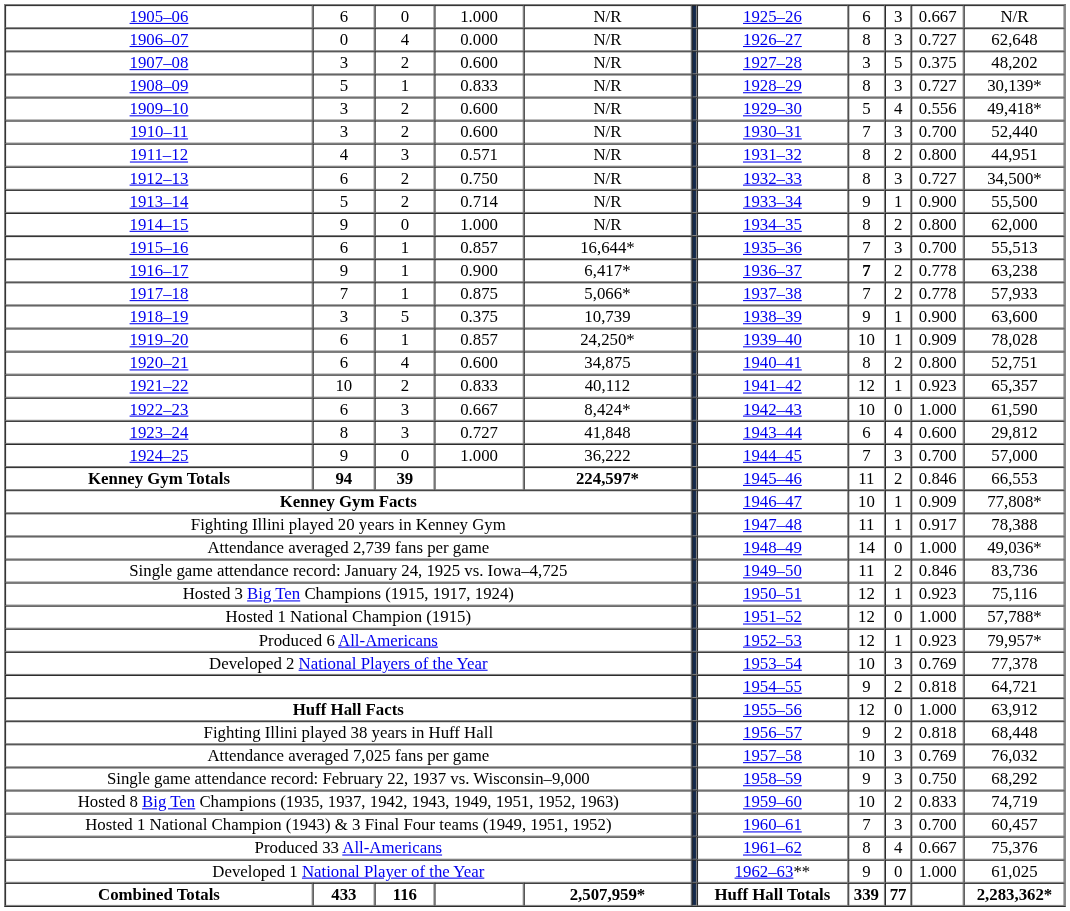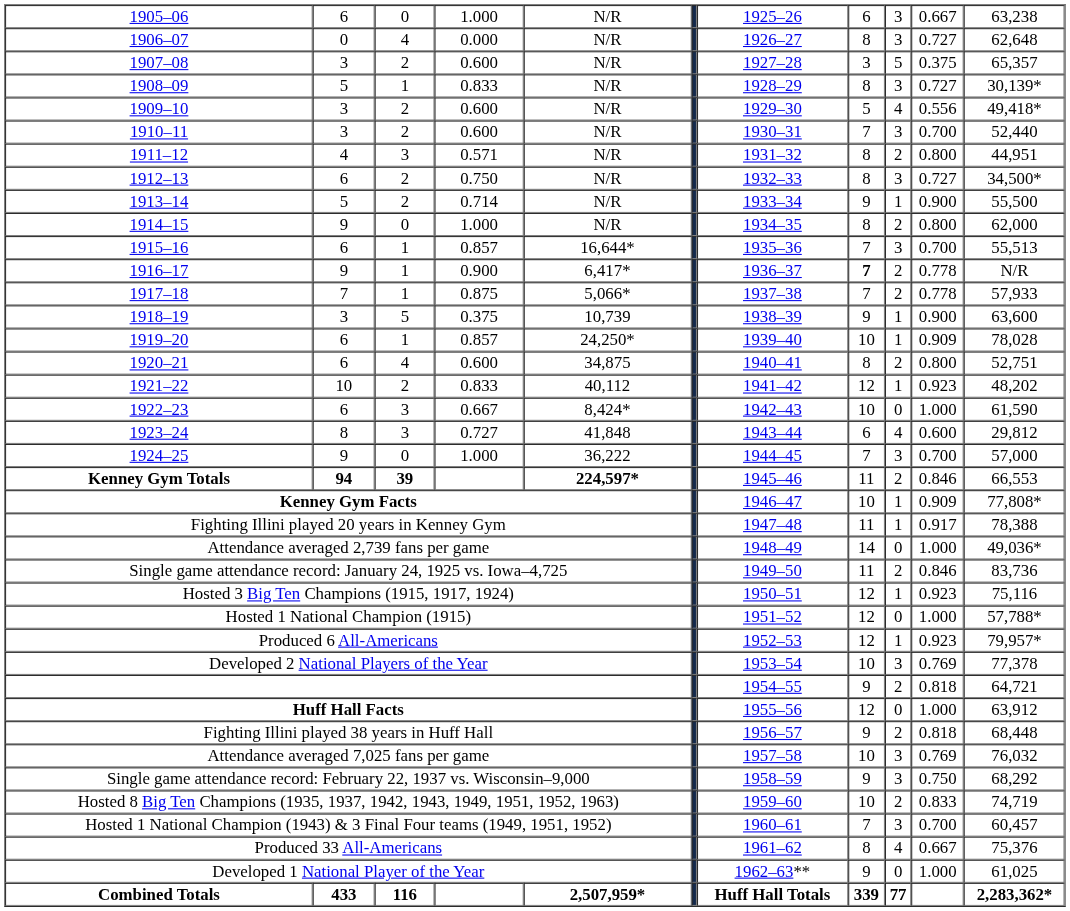(1014, 16) N/R -> (1014, 16) 63,238
(1014, 62) 48,202 -> (1014, 62) 65,357
(1014, 270) 63,238 -> (1014, 270) N/R
(1014, 386) 65,357 -> (1014, 386) 48,202
